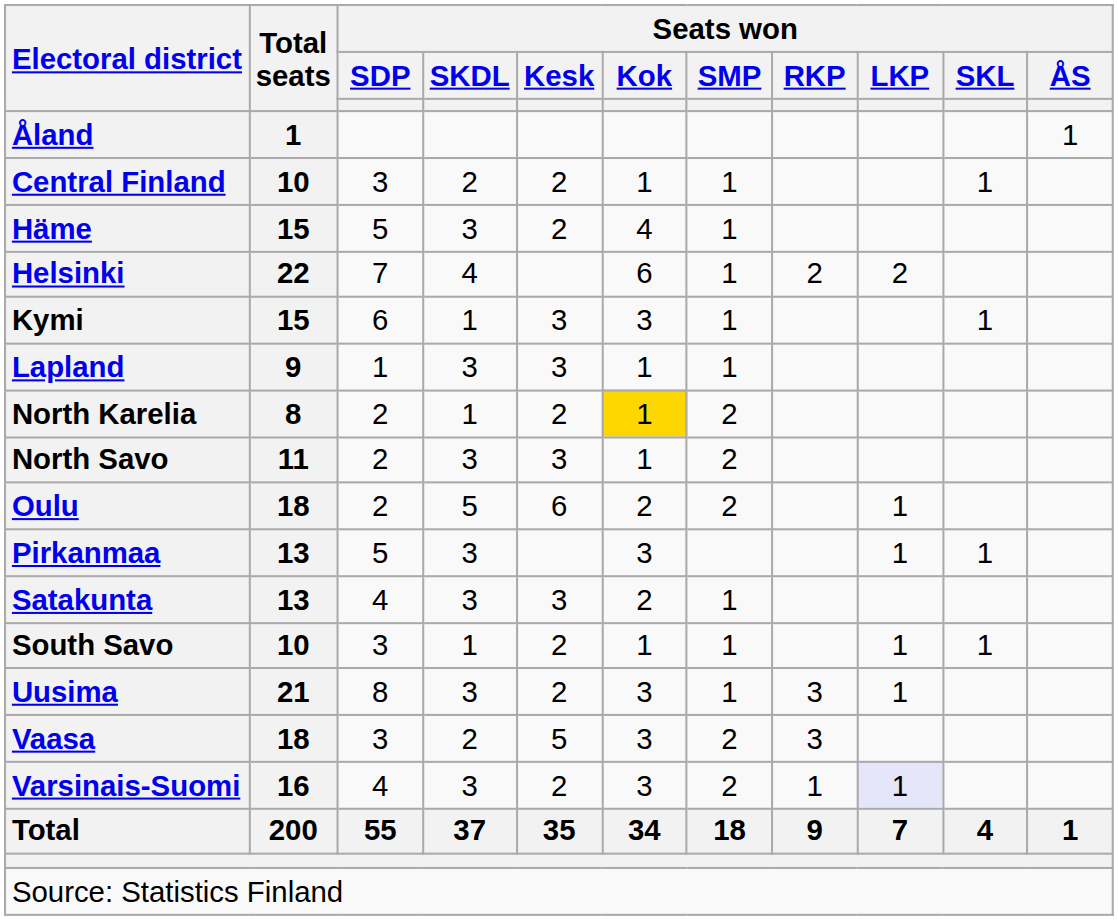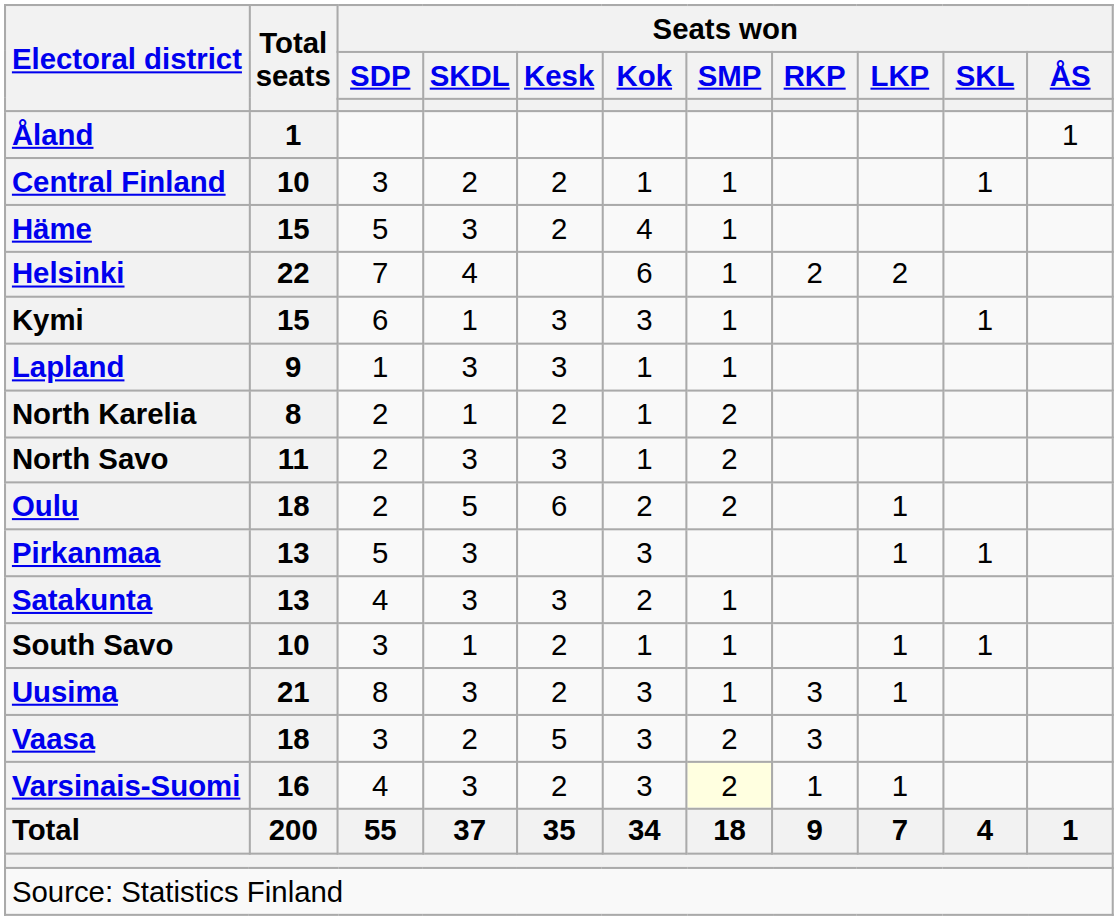(644, 414) gold background -> (644, 414) no background
(729, 785) no background -> (729, 785) lightyellow background
(900, 785) lavender background -> (900, 785) no background
